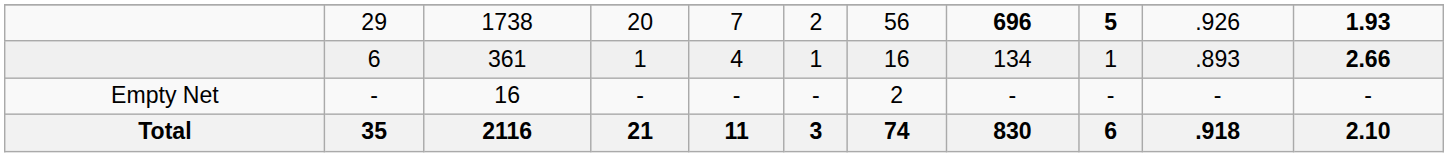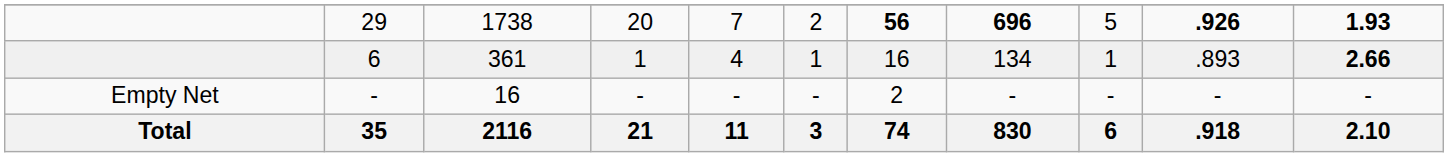(897, 22) normal -> (897, 22) bold
(1111, 22) bold -> (1111, 22) normal
(1218, 22) normal -> (1218, 22) bold
